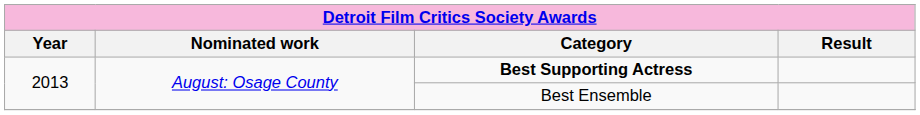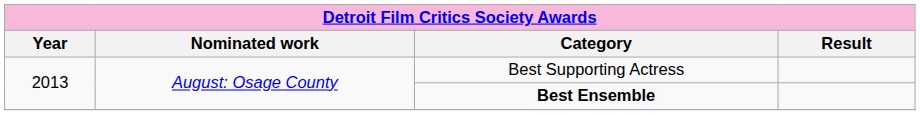(596, 69) bold -> (596, 69) normal
(596, 95) normal -> (596, 95) bold
